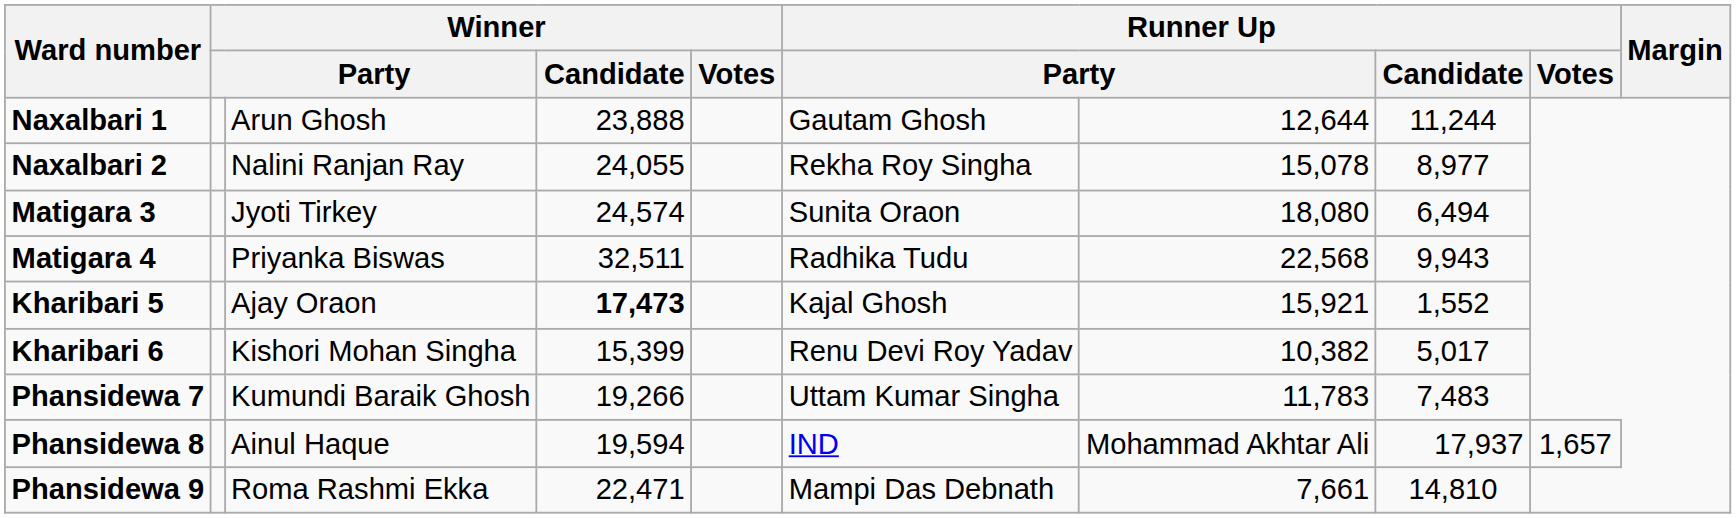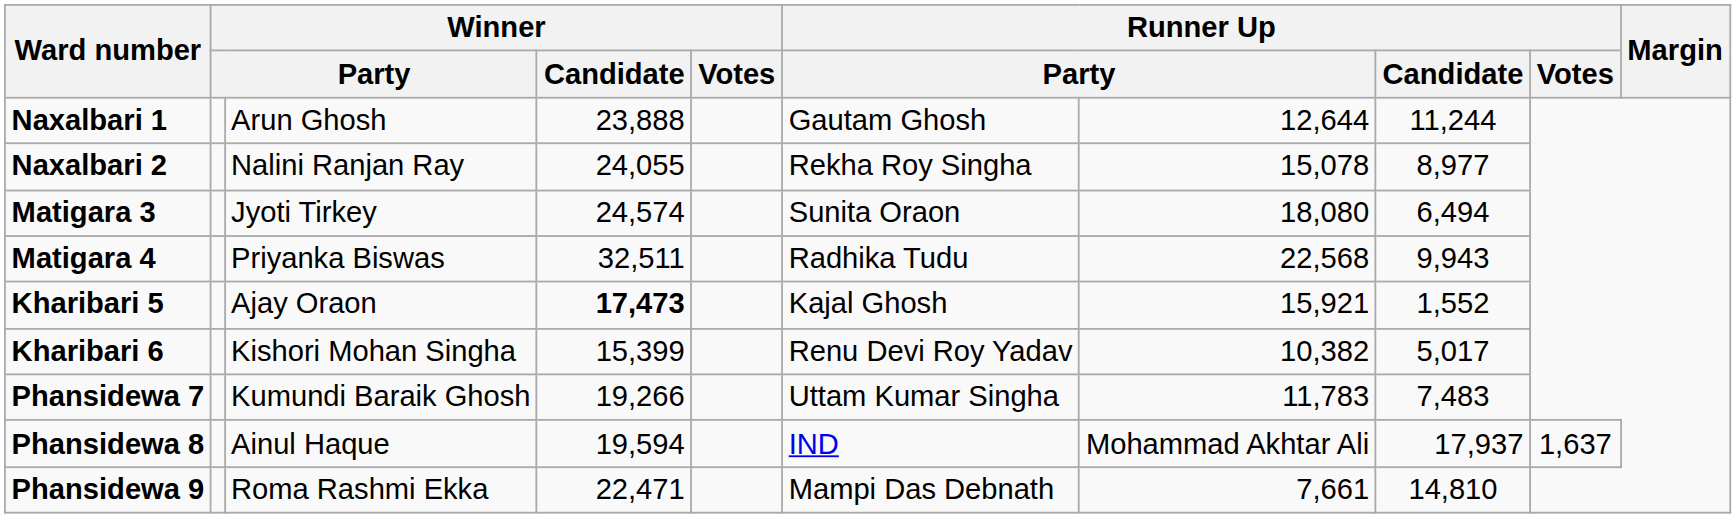(1575, 443) 1,657 -> (1575, 443) 1,637
